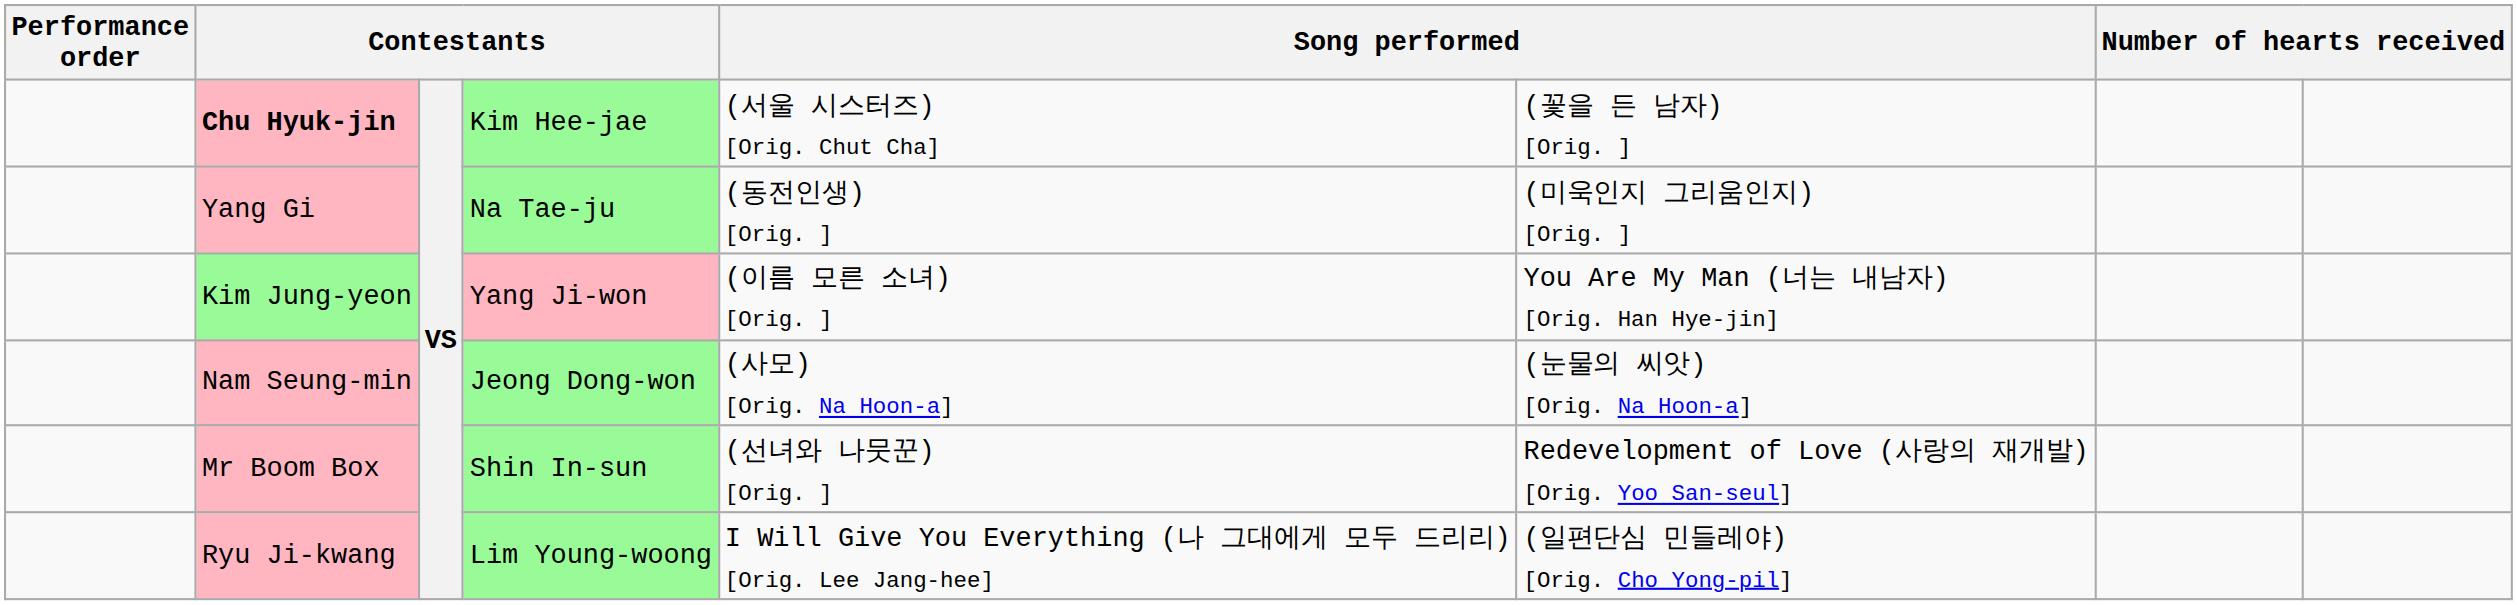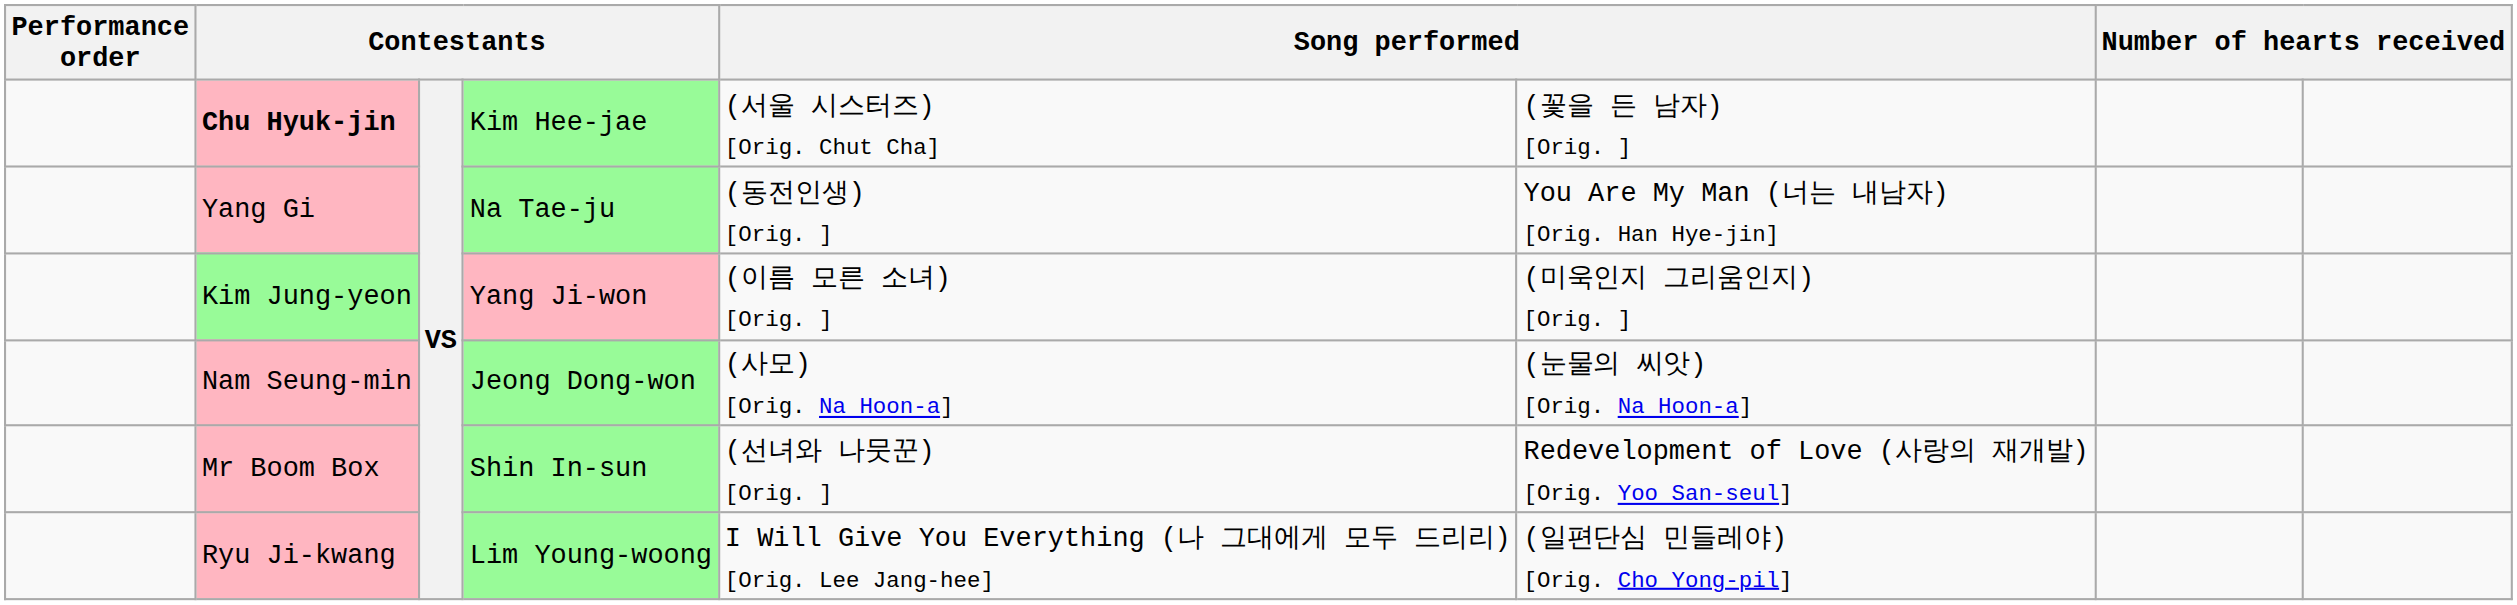(1669, 212) (미욱인지 그리움인지) [Orig. ] -> (1736, 212) You Are My Man (너는 내남자) [Orig. Han Hye-jin]
(1736, 298) You Are My Man (너는 내남자) [Orig. Han Hye-jin] -> (1669, 298) (미욱인지 그리움인지) [Orig. ]
